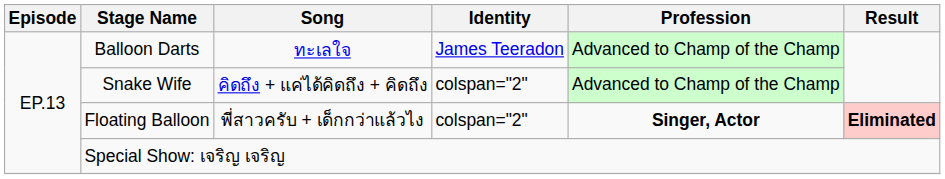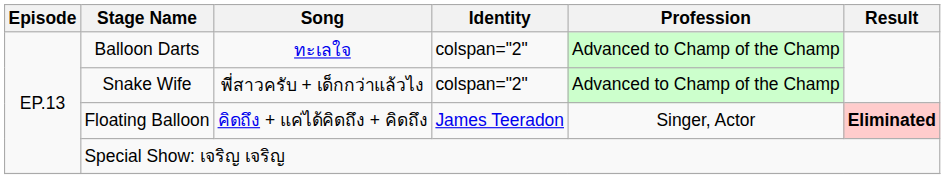(500, 49) James Teeradon -> (482, 49) colspan="2"
(322, 85) คิดถึง + แค่ได้คิดถึง + คิดถึง -> (322, 85) พี่สาวครับ + เด็กกว่าแล้วไง
(322, 120) พี่สาวครับ + เด็กกว่าแล้วไง -> (322, 120) คิดถึง + แค่ได้คิดถึง + คิดถึง
(482, 120) colspan="2" -> (500, 120) James Teeradon
(706, 120) bold -> (706, 120) normal
